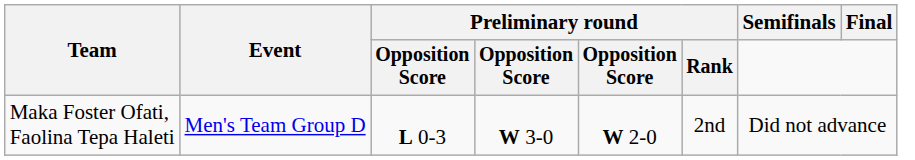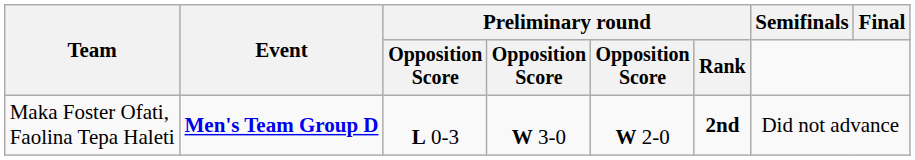(275, 125) normal -> (282, 125) bold
(709, 125) normal -> (722, 125) bold
